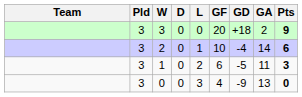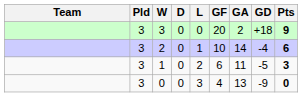columns swapped: (264, 13) <-> (241, 13)
